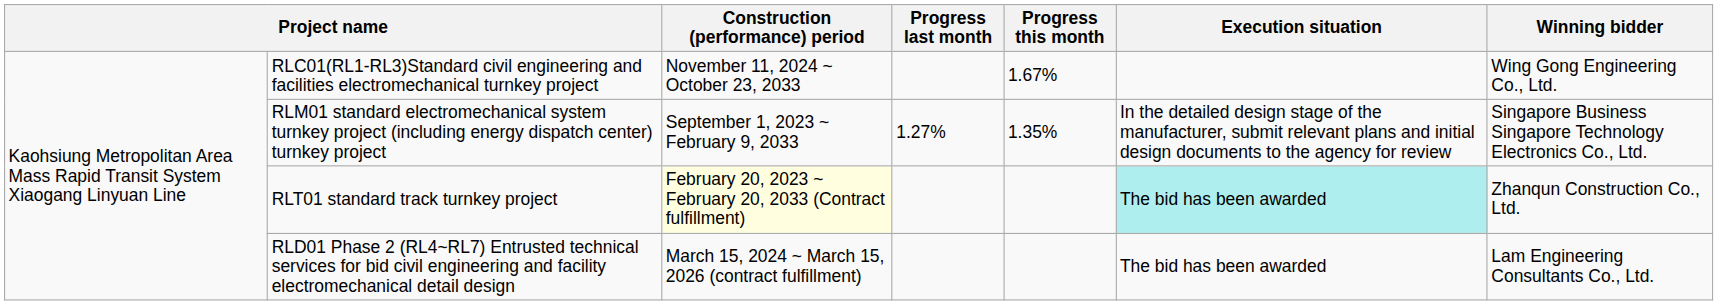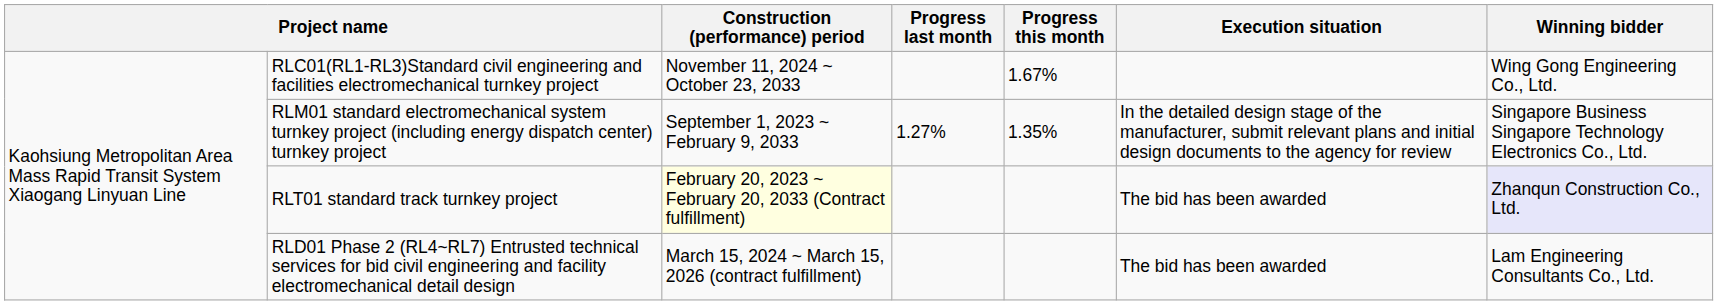(1223, 199) paleturquoise background -> (1223, 199) no background
(1596, 199) no background -> (1596, 199) lavender background
